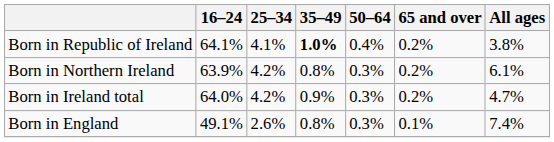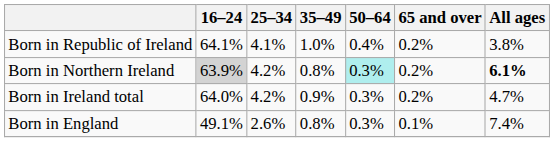(319, 44) bold -> (317, 44) normal
(221, 70) no background -> (221, 70) lightgrey background
(366, 70) no background -> (366, 70) paleturquoise background
(507, 70) normal -> (508, 70) bold
